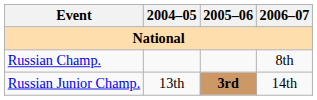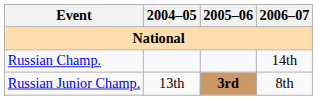(285, 60) 8th -> (285, 60) 14th
(285, 83) 14th -> (285, 83) 8th
